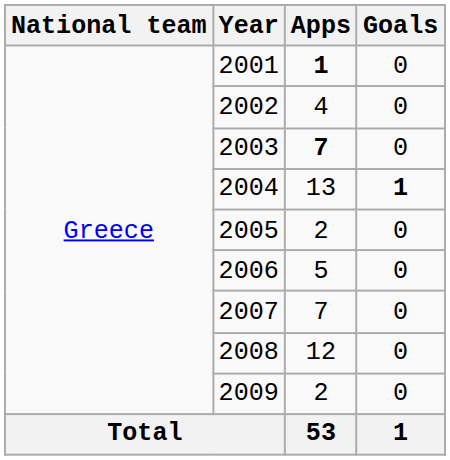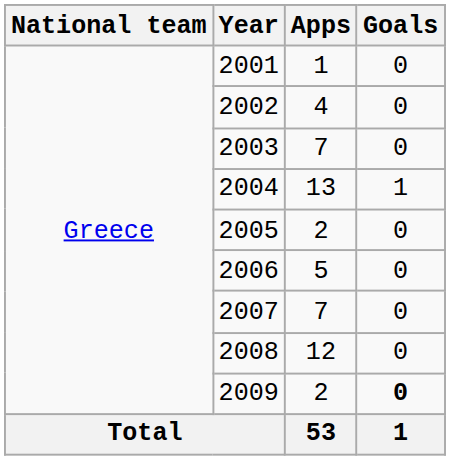(321, 66) bold -> (321, 66) normal
(321, 148) bold -> (321, 148) normal
(401, 189) bold -> (401, 189) normal
(401, 393) normal -> (401, 393) bold
